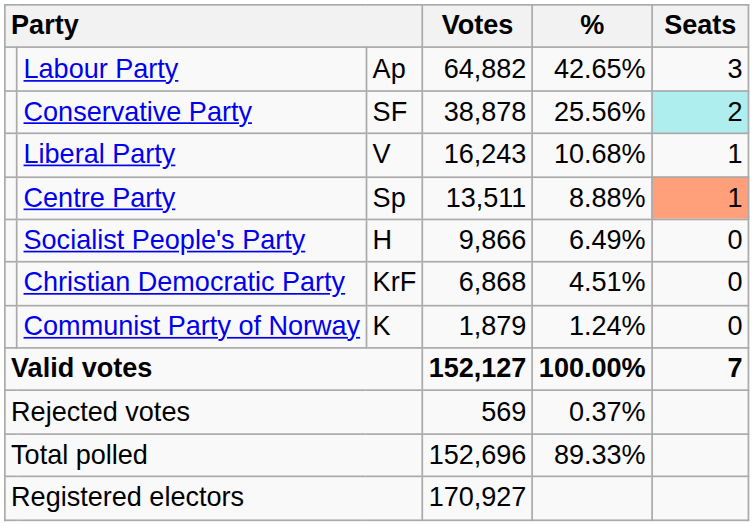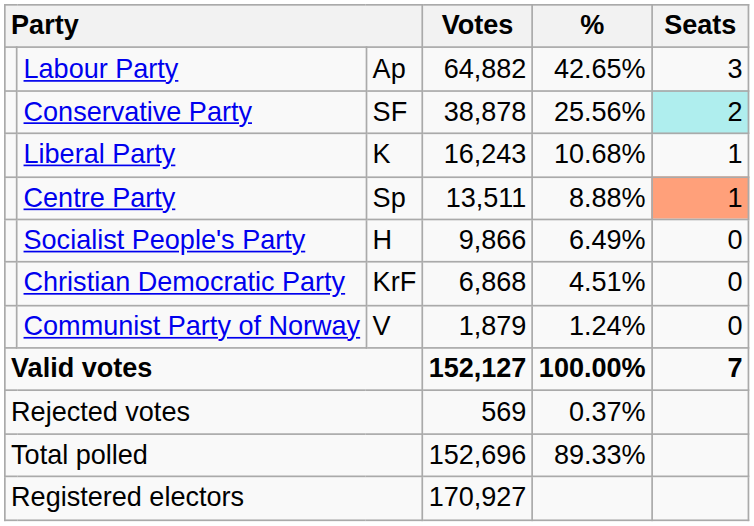(382, 154) V -> (382, 154) K
(382, 326) K -> (382, 326) V
